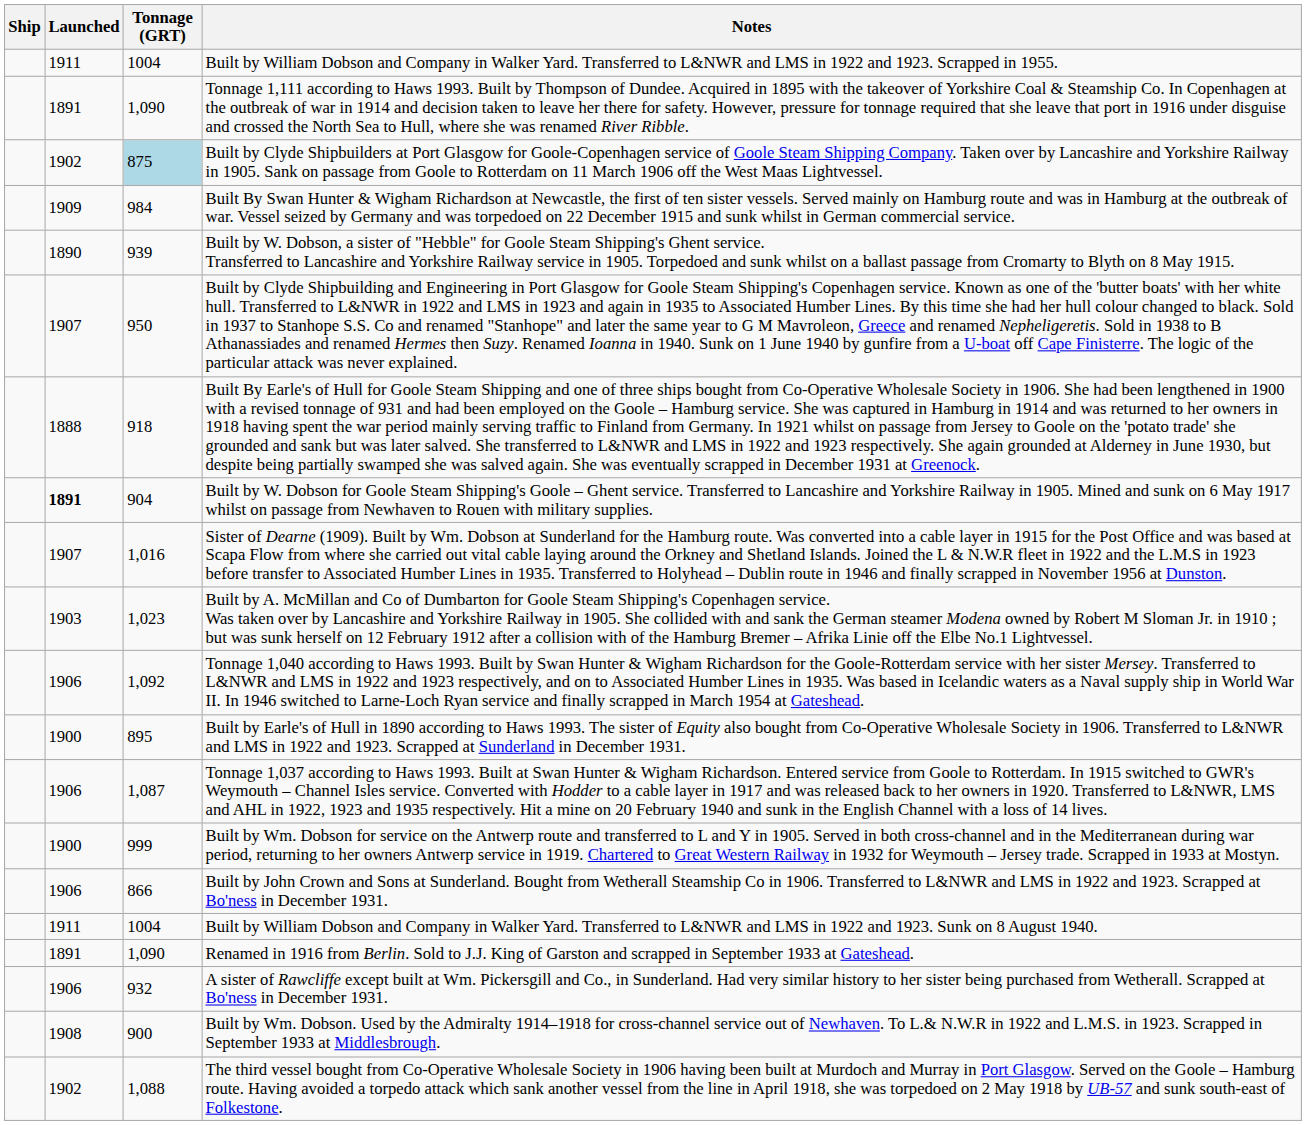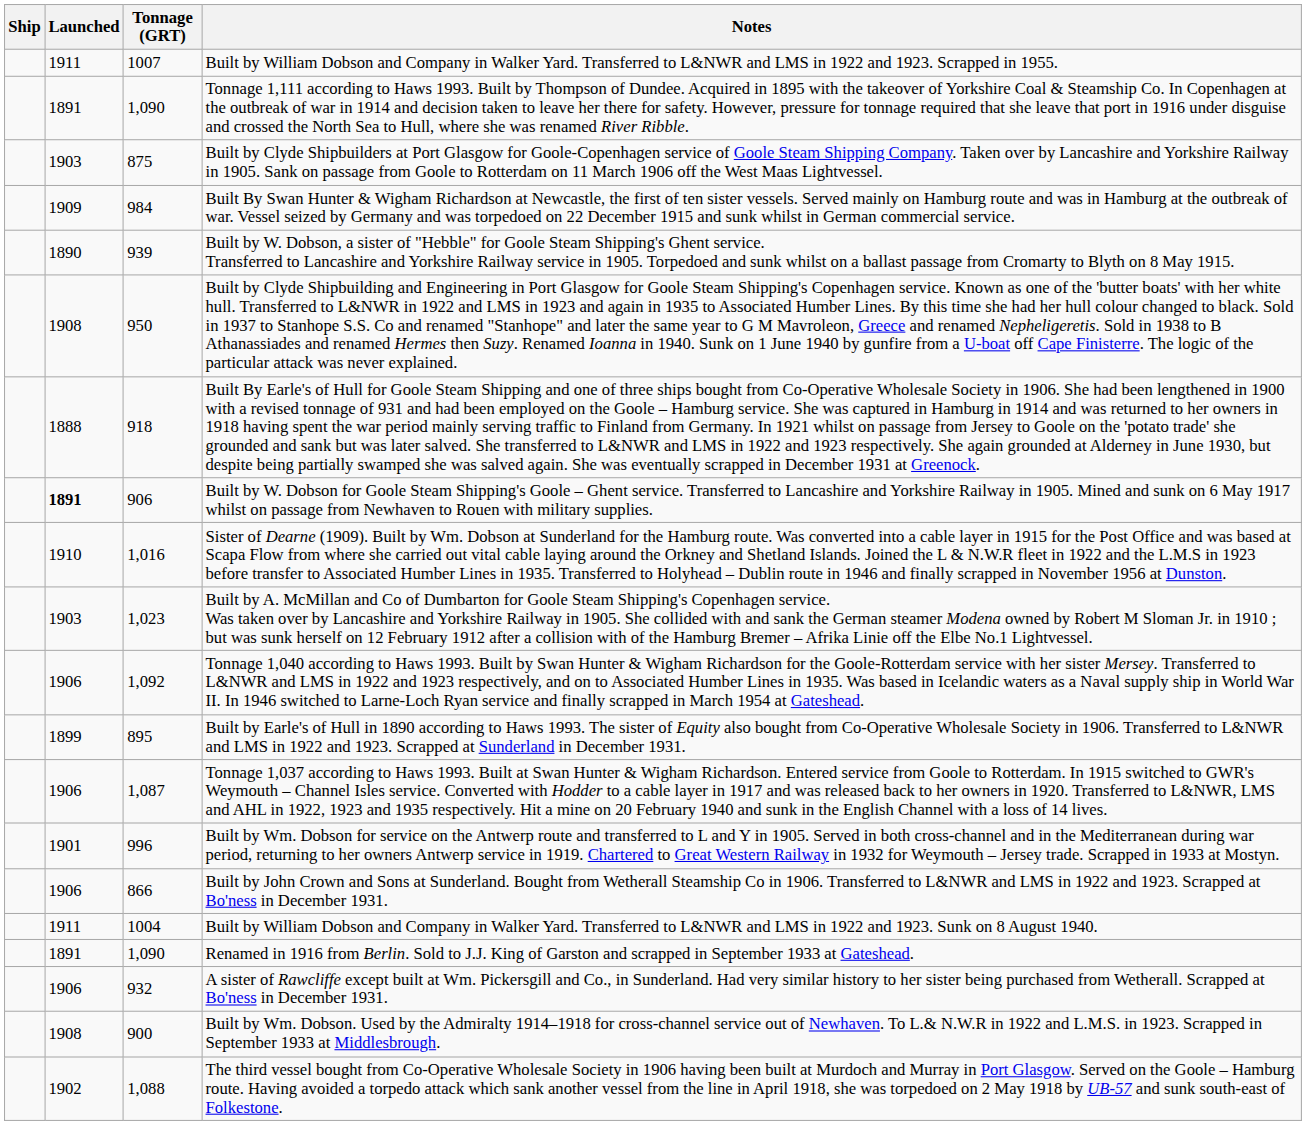(144, 62) 1004 -> (144, 62) 1007
(65, 162) 1902 -> (65, 162) 1903
(140, 162) lightblue background -> (140, 162) no background
(65, 325) 1907 -> (65, 325) 1908
(140, 500) 904 -> (140, 500) 906
(65, 554) 1907 -> (65, 554) 1910
(65, 736) 1900 -> (65, 736) 1899
(65, 845) 1900 -> (65, 845) 1901
(140, 845) 999 -> (140, 845) 996
